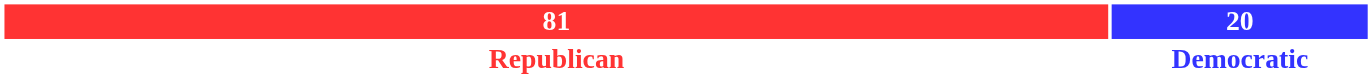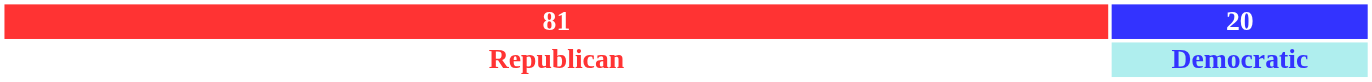(1240, 59) no background -> (1240, 59) paleturquoise background
